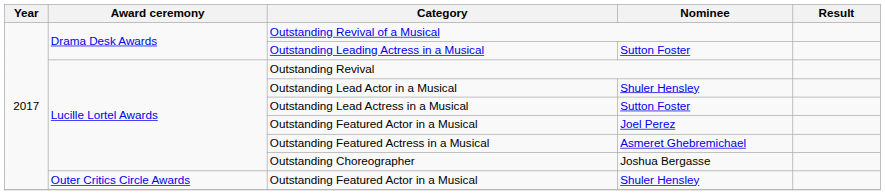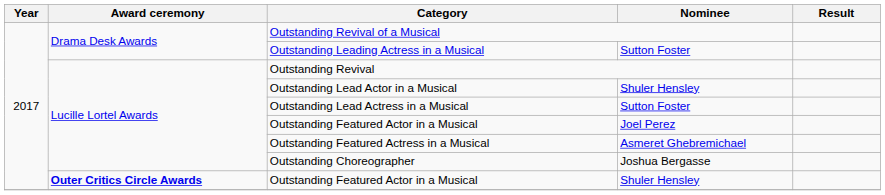(121, 180) normal -> (126, 180) bold
